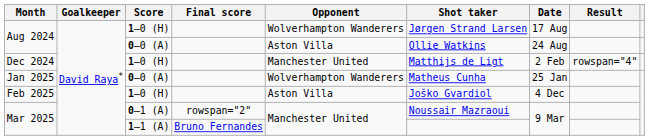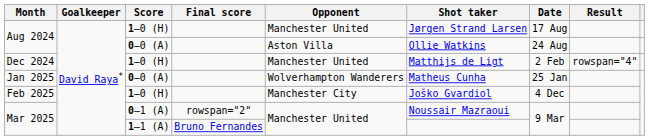(336, 29) Wolverhampton Wanderers -> (318, 29) Manchester United
(300, 95) Aston Villa -> (312, 95) Manchester City
